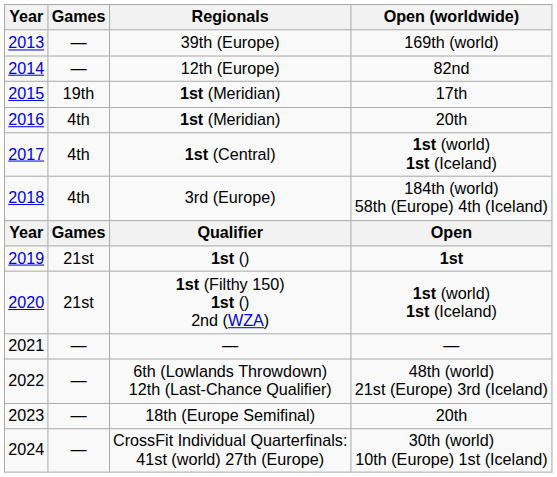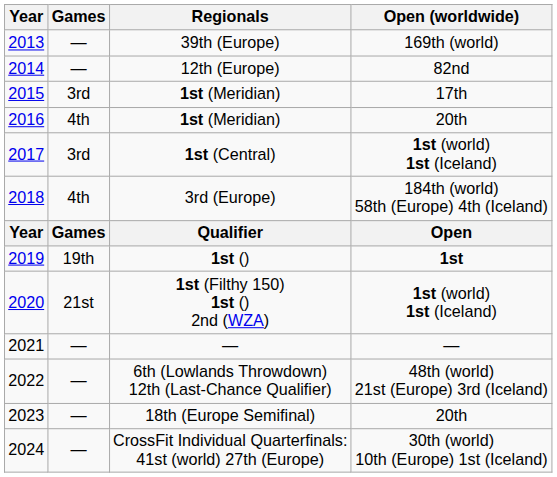(79, 94) 19th -> (79, 94) 3rd
(79, 154) 4th -> (79, 154) 3rd
(79, 258) 21st -> (79, 258) 19th
